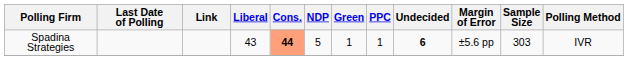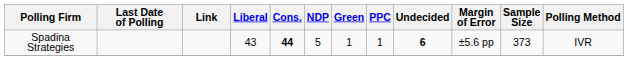(287, 43) lightsalmon background -> (287, 43) no background
(522, 43) 303 -> (522, 43) 373
